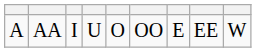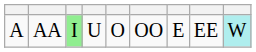(74, 30) no background -> (74, 30) lightgreen background
(237, 30) no background -> (237, 30) paleturquoise background
